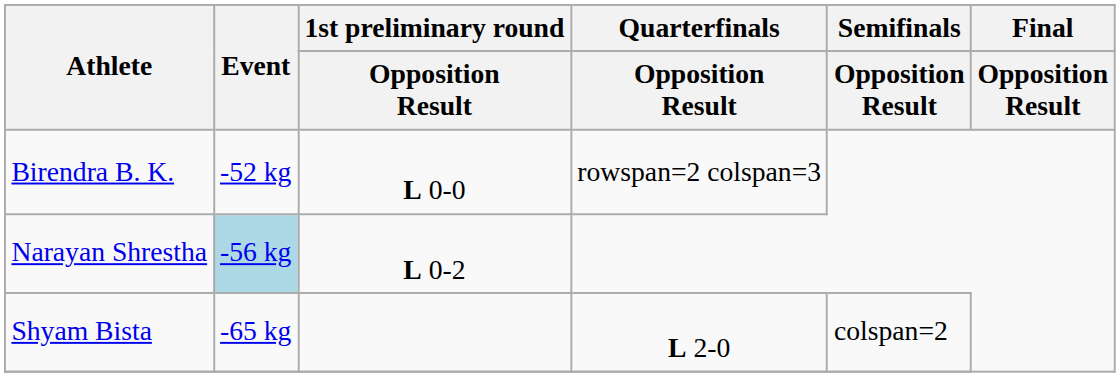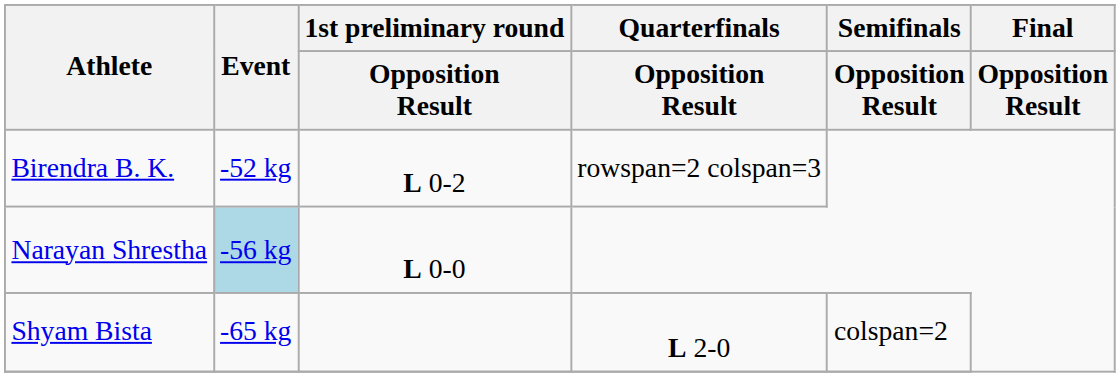(434, 191) L 0-0 -> (434, 184) L 0-2
(434, 269) L 0-2 -> (434, 269) L 0-0
